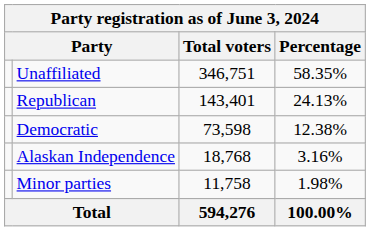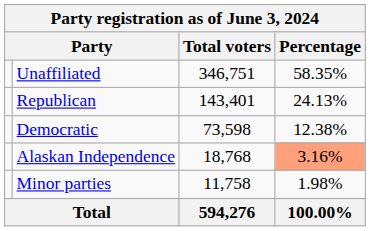(320, 156) no background -> (320, 156) lightsalmon background
